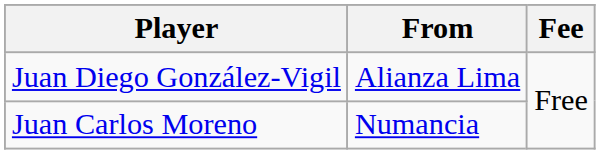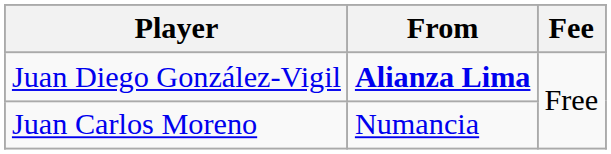(438, 76) normal -> (443, 76) bold
